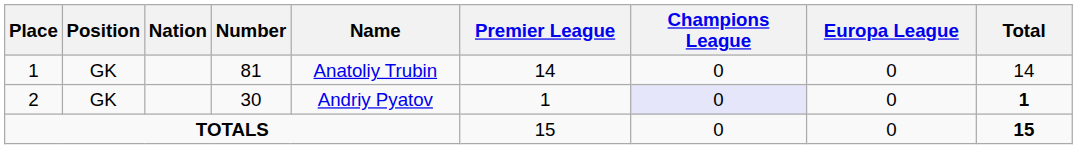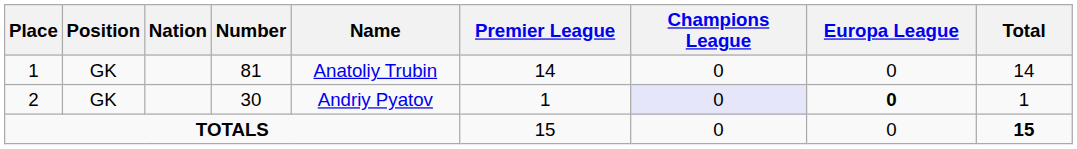(891, 100) normal -> (891, 100) bold
(1024, 100) bold -> (1024, 100) normal
